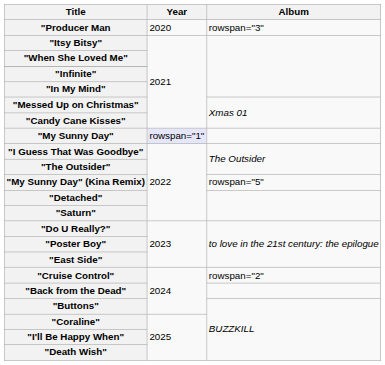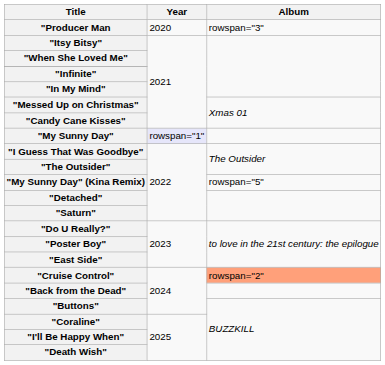(236, 275) no background -> (236, 275) lightsalmon background
